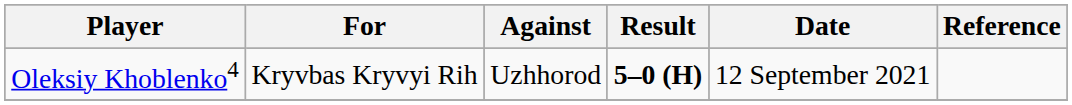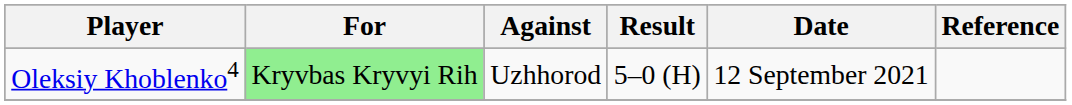(365, 74) no background -> (365, 74) lightgreen background
(658, 74) bold -> (657, 74) normal
